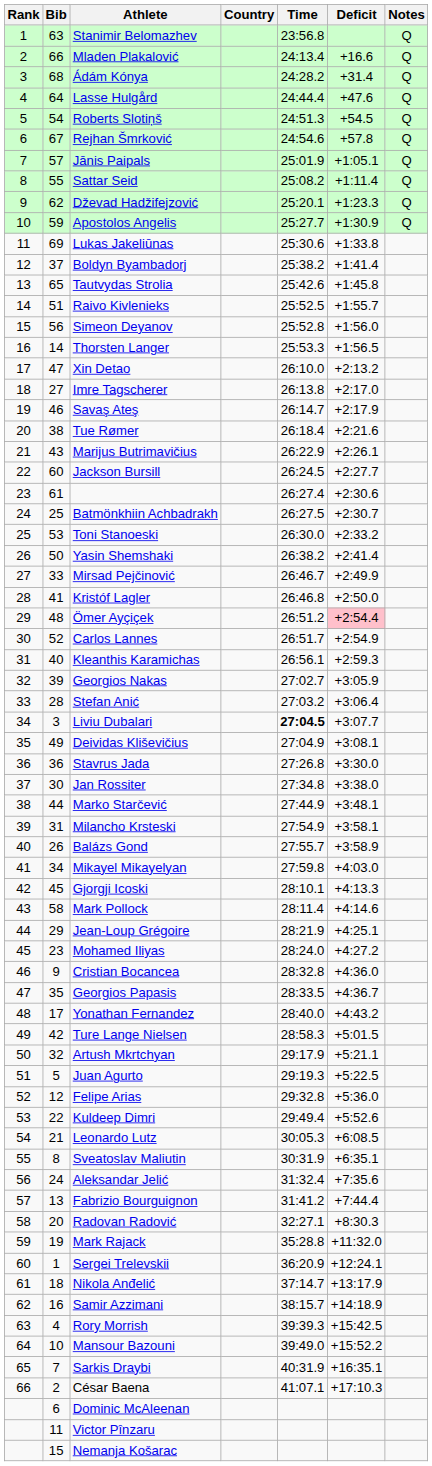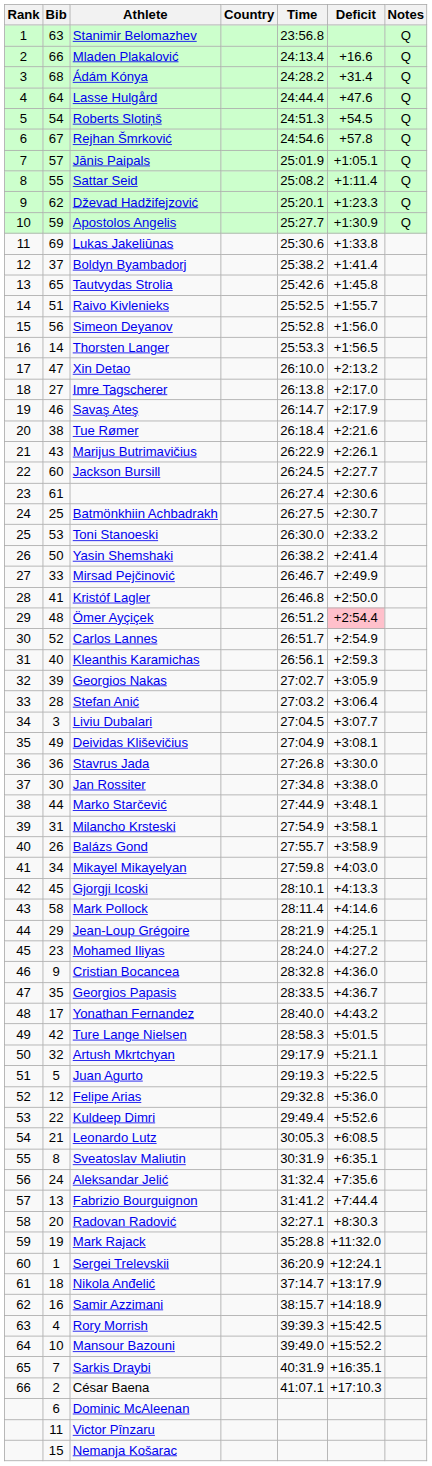(303, 722) bold -> (302, 722) normal
